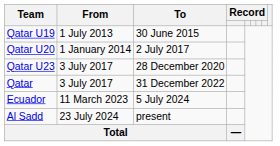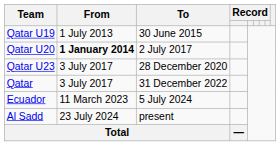(95, 50) normal -> (97, 50) bold
